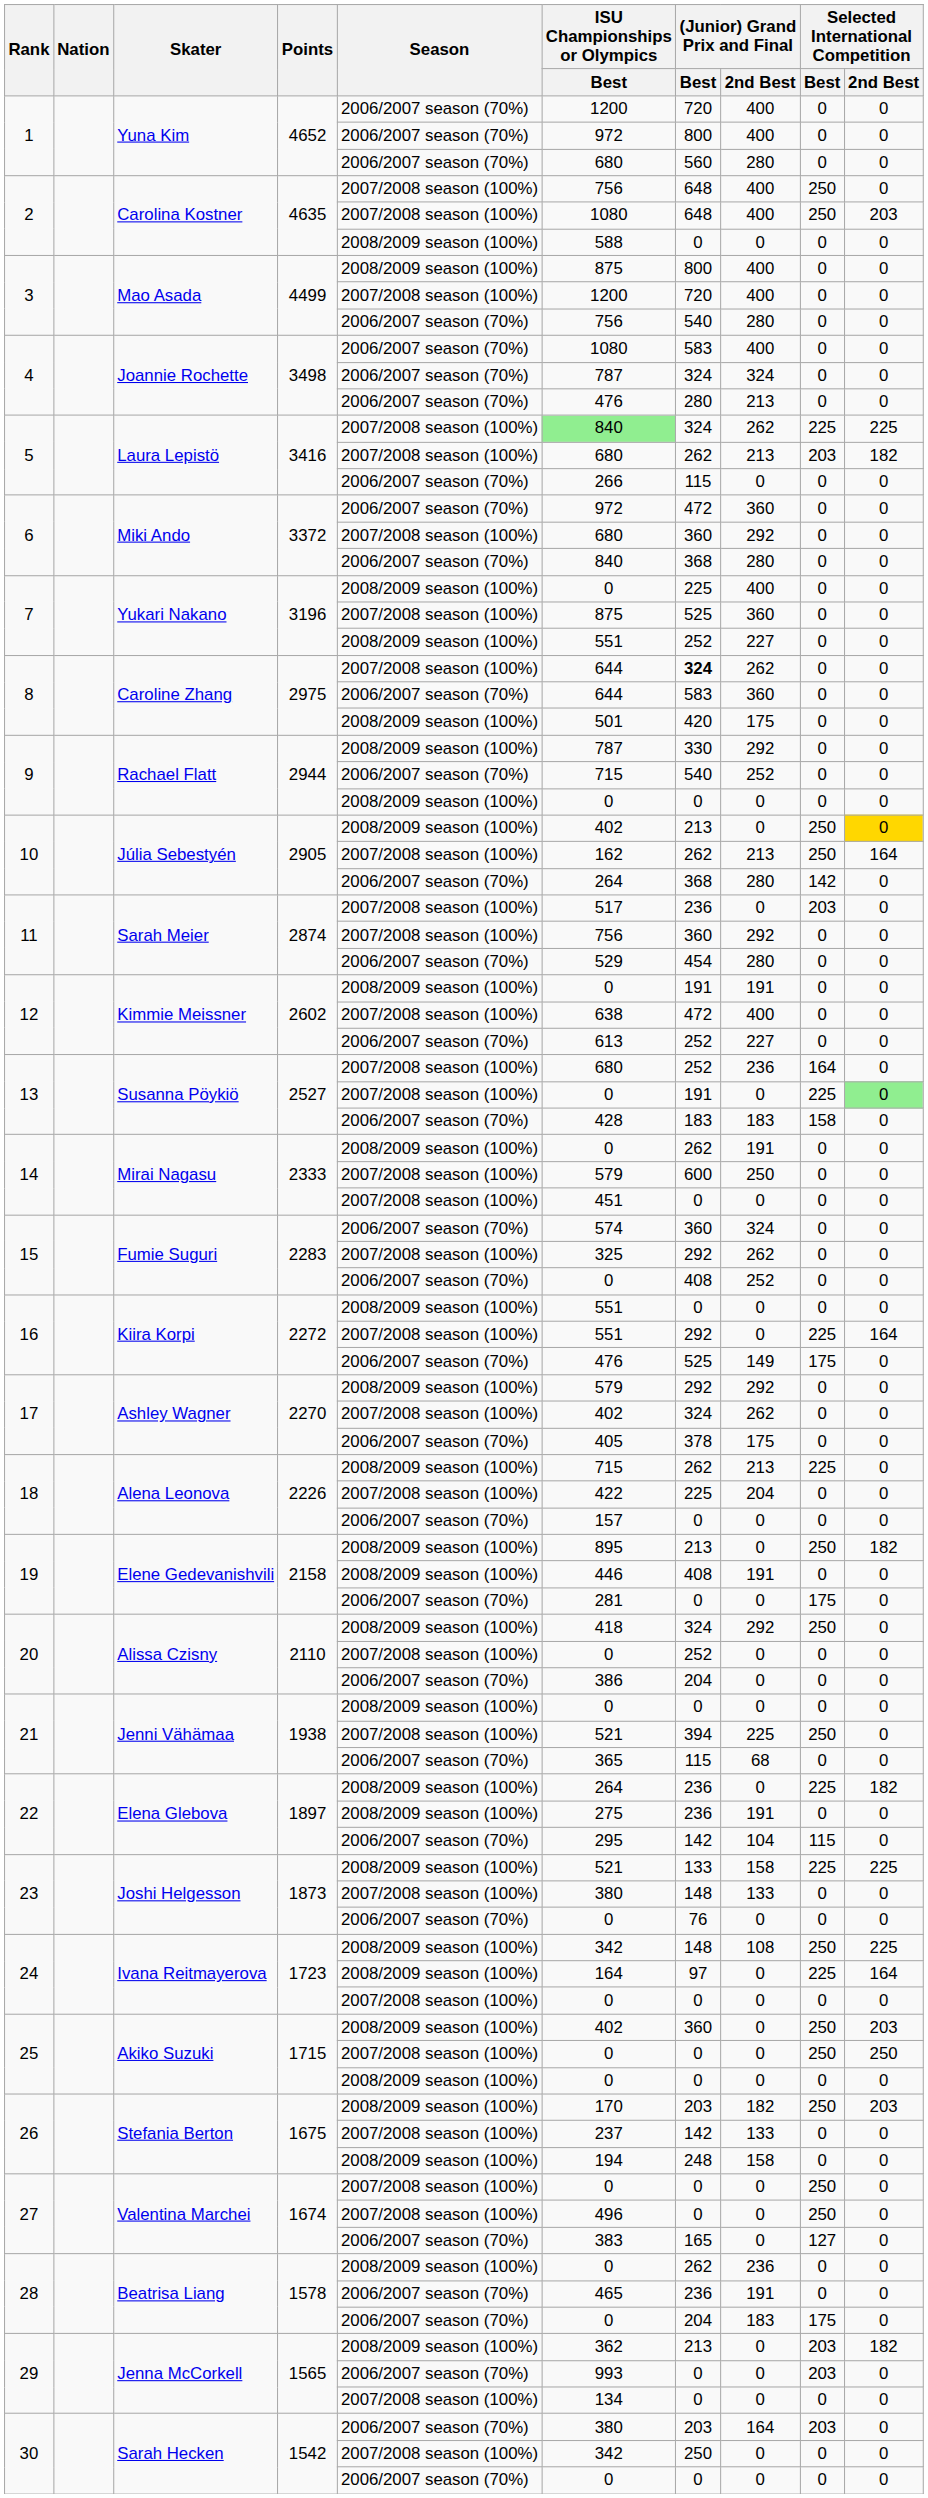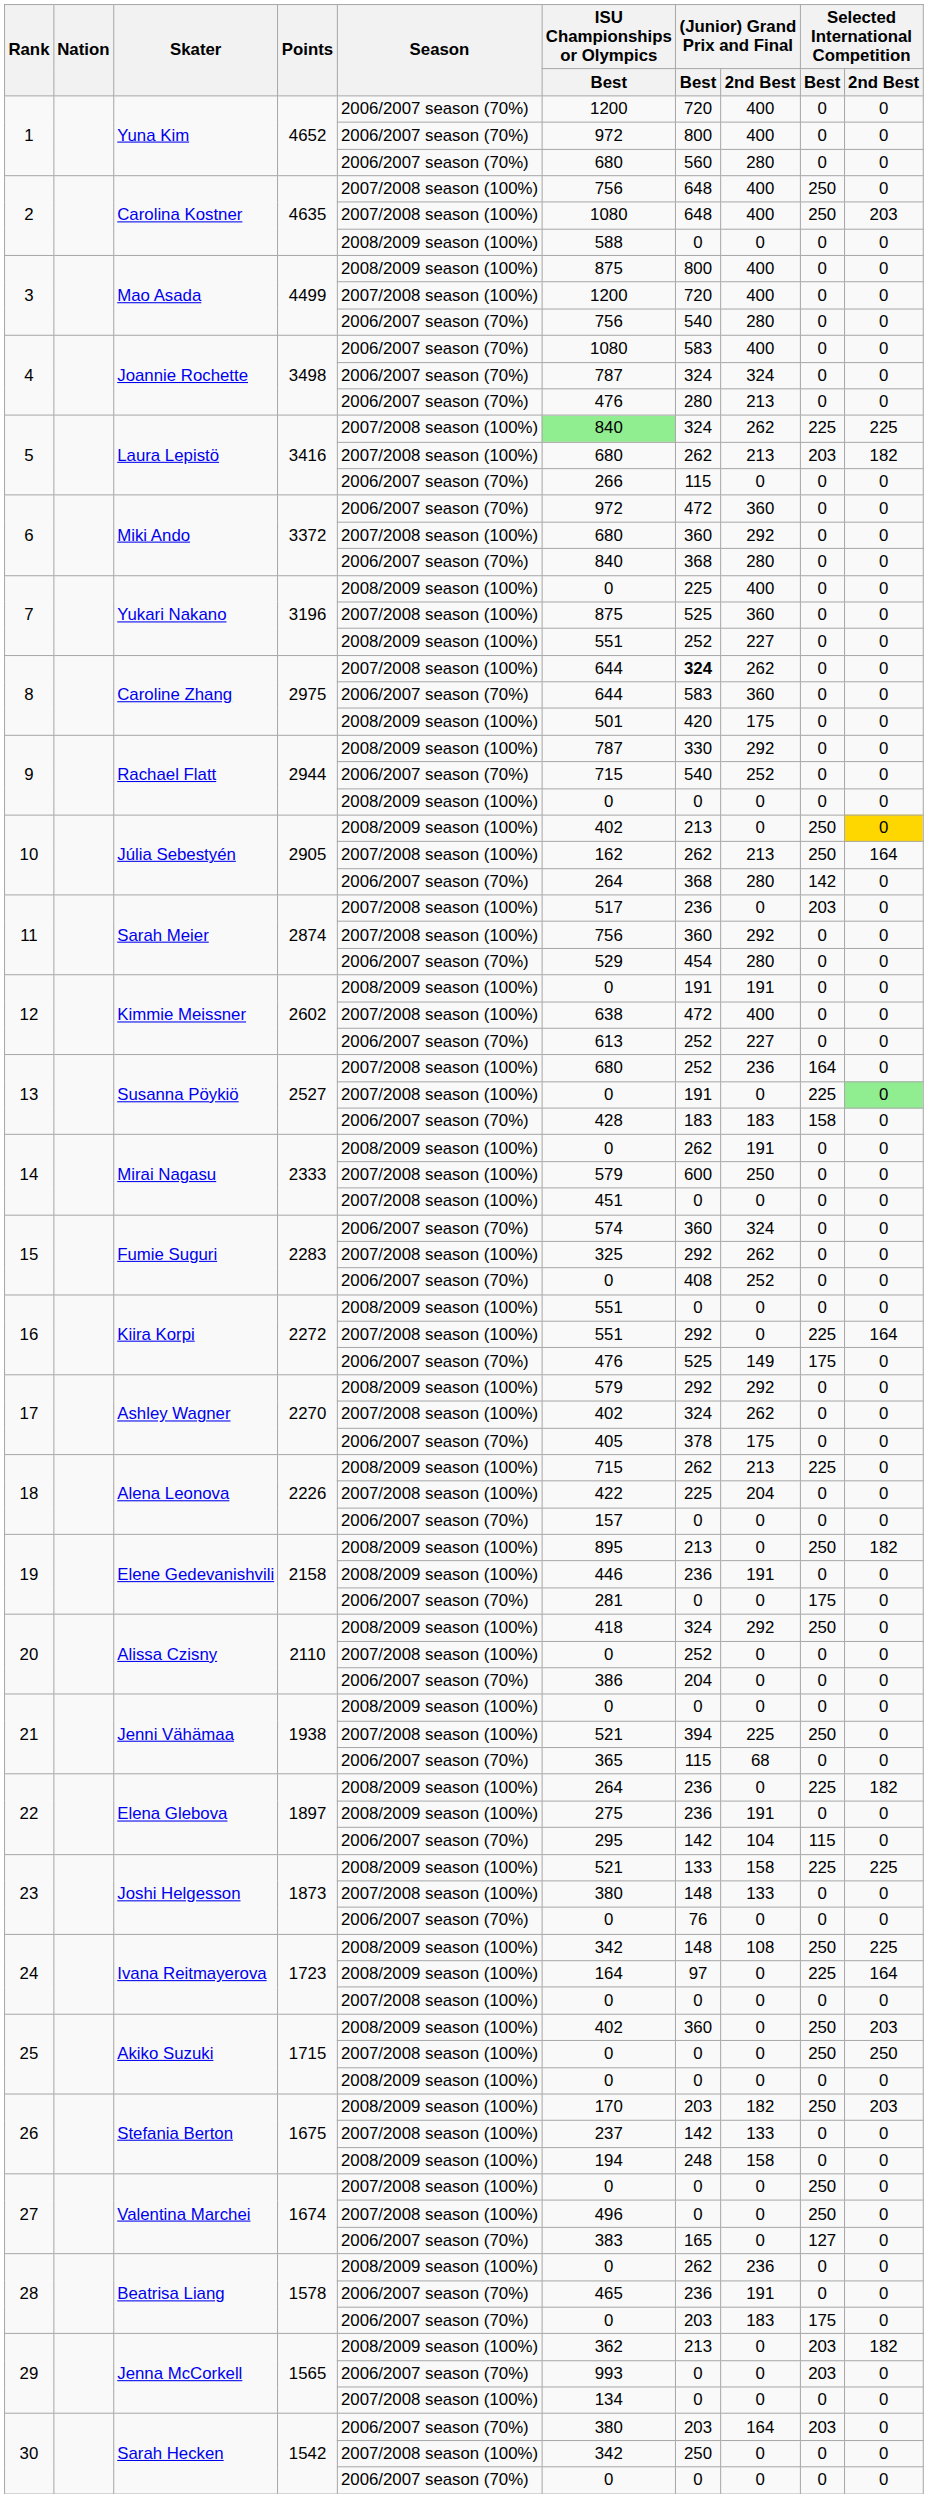(698, 1574) 408 -> (698, 1574) 236
(698, 2320) 204 -> (698, 2320) 203
